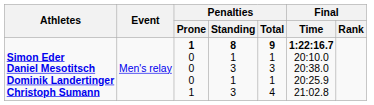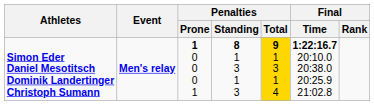(145, 69) normal -> (147, 69) bold
(272, 69) no background -> (276, 69) gold background
